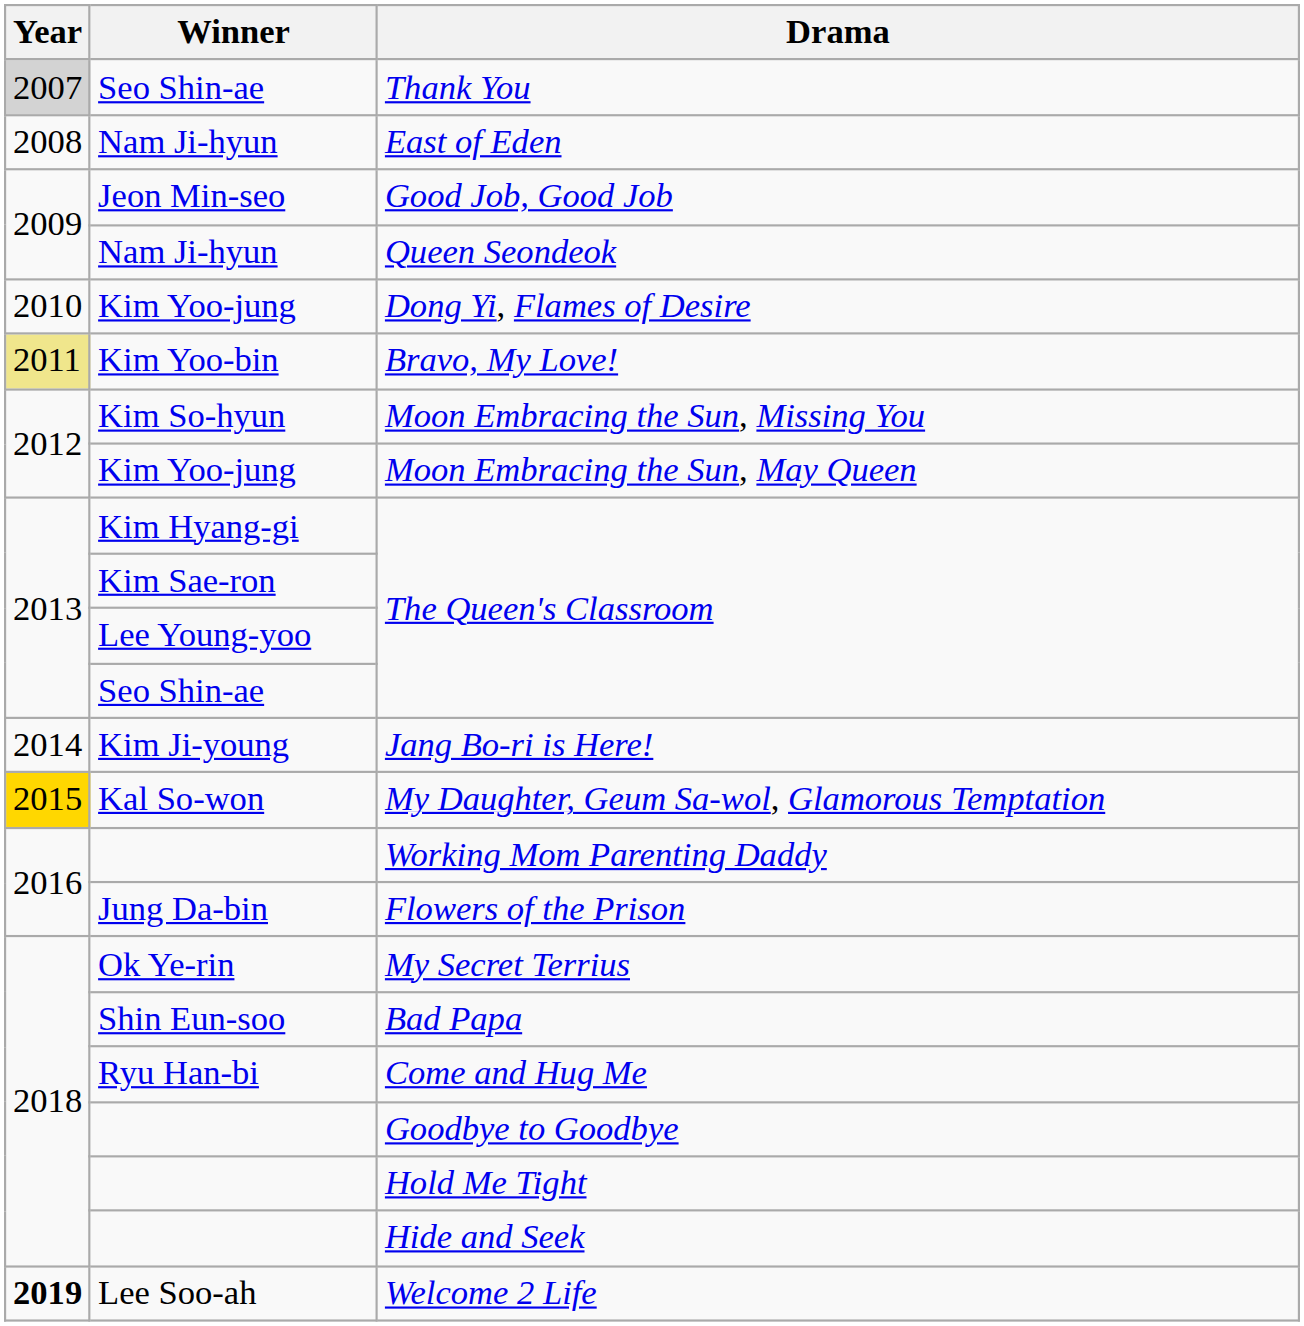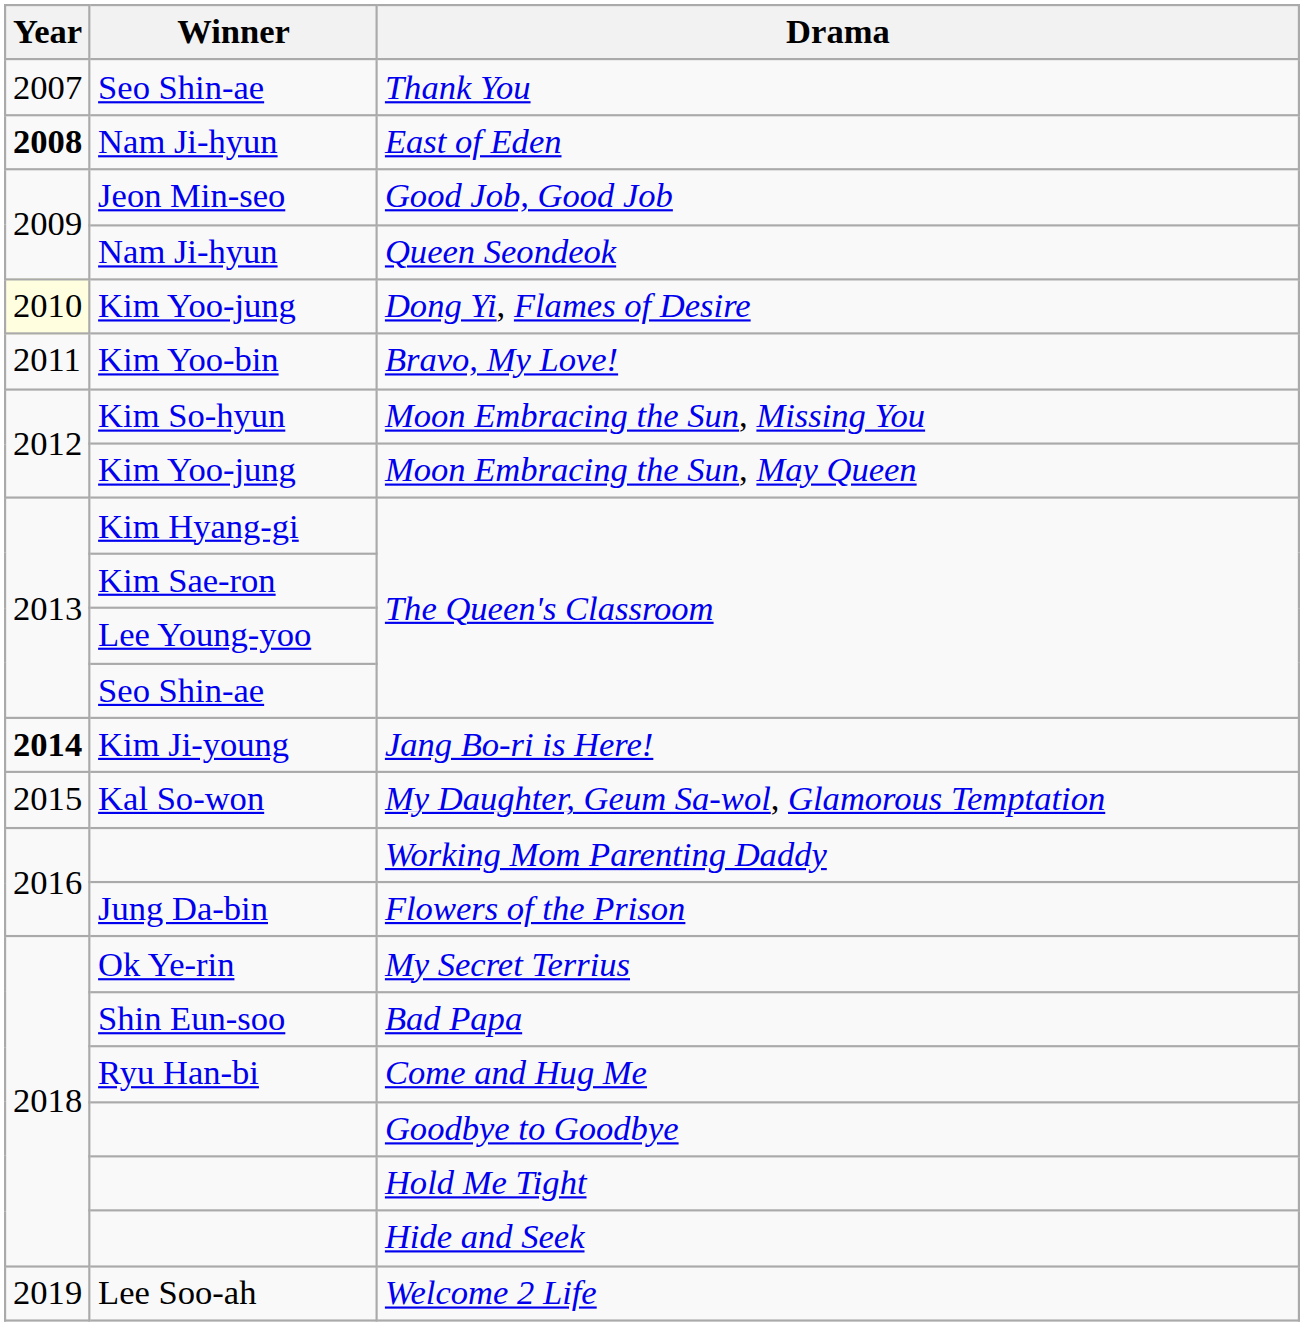(48, 86) lightgrey background -> (48, 86) no background
(48, 141) normal -> (48, 141) bold
(48, 305) no background -> (48, 305) lightyellow background
(47, 360) khaki background -> (47, 360) no background
(48, 744) normal -> (48, 744) bold
(48, 799) gold background -> (48, 799) no background
(48, 1292) bold -> (48, 1292) normal
